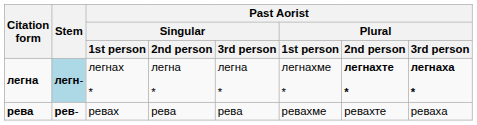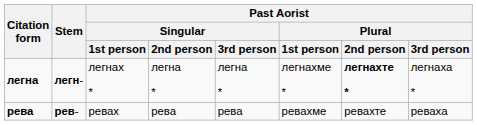(69, 80) lightblue background -> (69, 80) no background
(433, 80) bold -> (432, 80) normal
